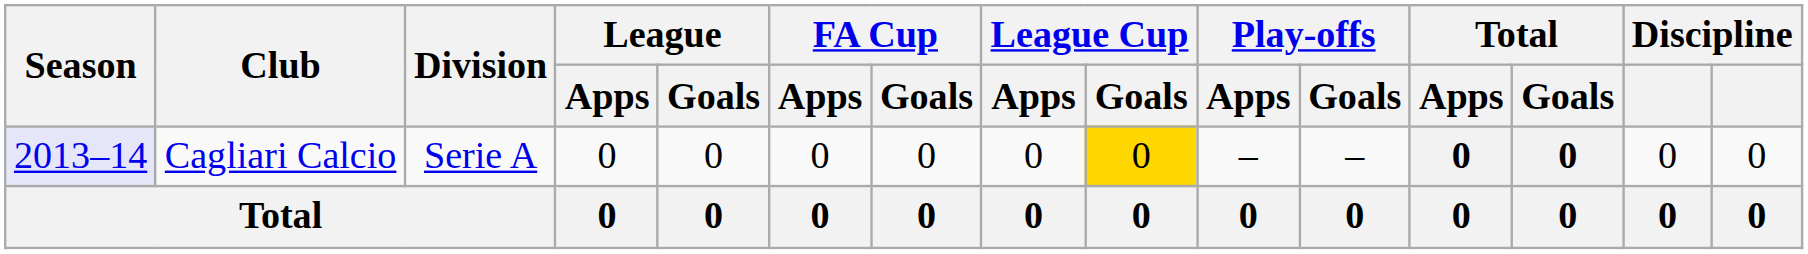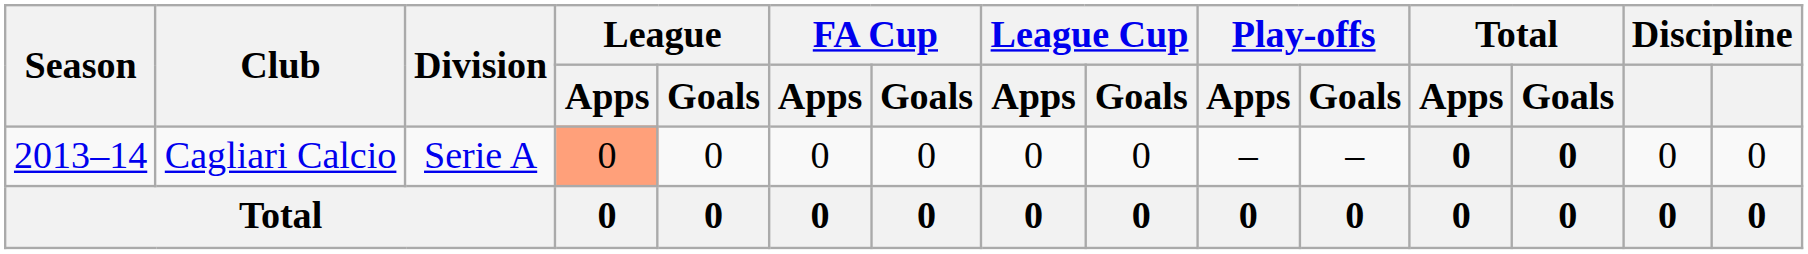(81, 155) lavender background -> (81, 155) no background
(607, 155) no background -> (607, 155) lightsalmon background
(1141, 155) gold background -> (1141, 155) no background
